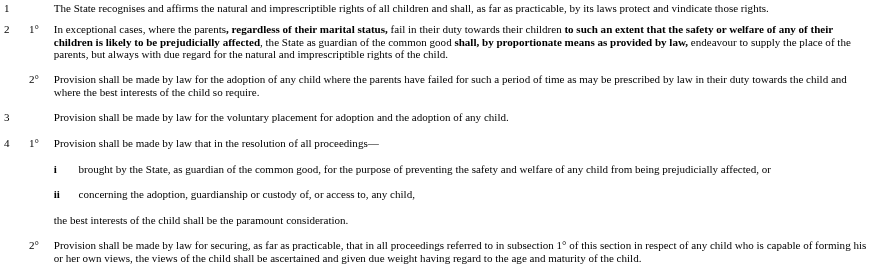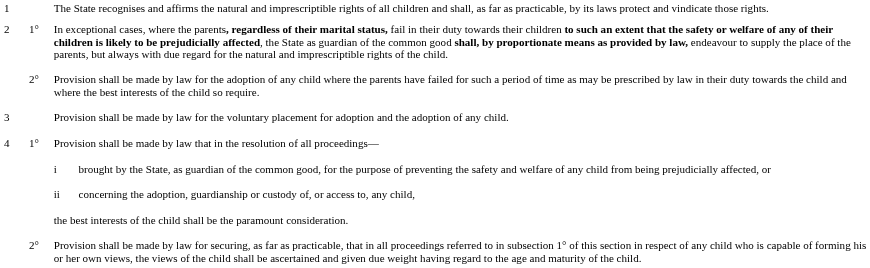(55, 169) bold -> (55, 169) normal
(57, 194) bold -> (57, 194) normal
